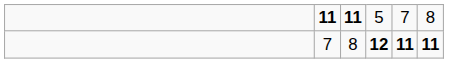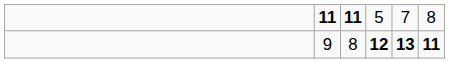(327, 44) 7 -> (327, 44) 9
(405, 44) 11 -> (405, 44) 13
